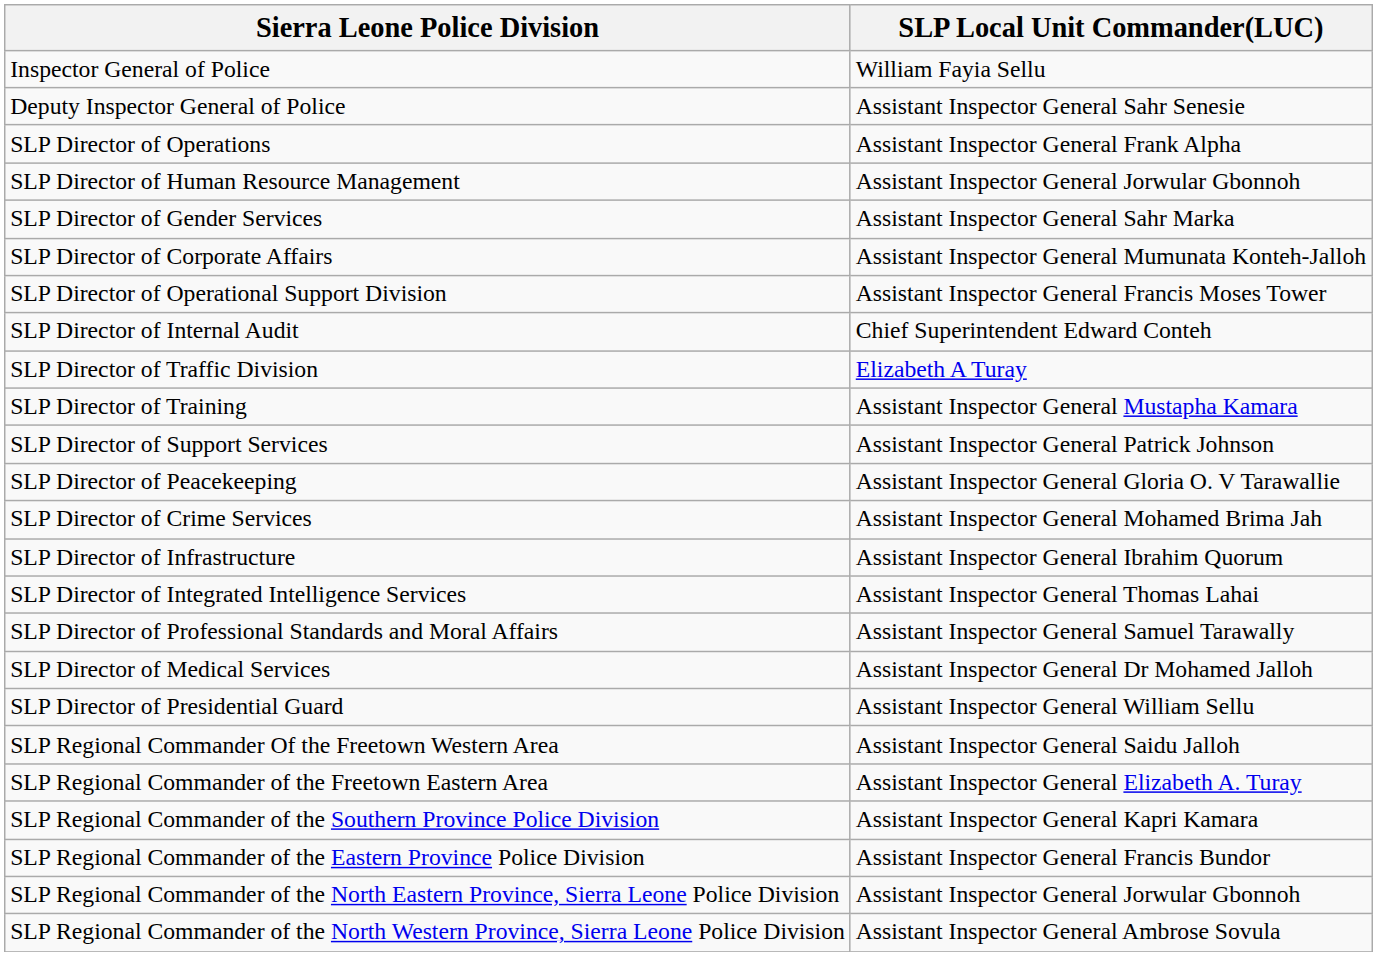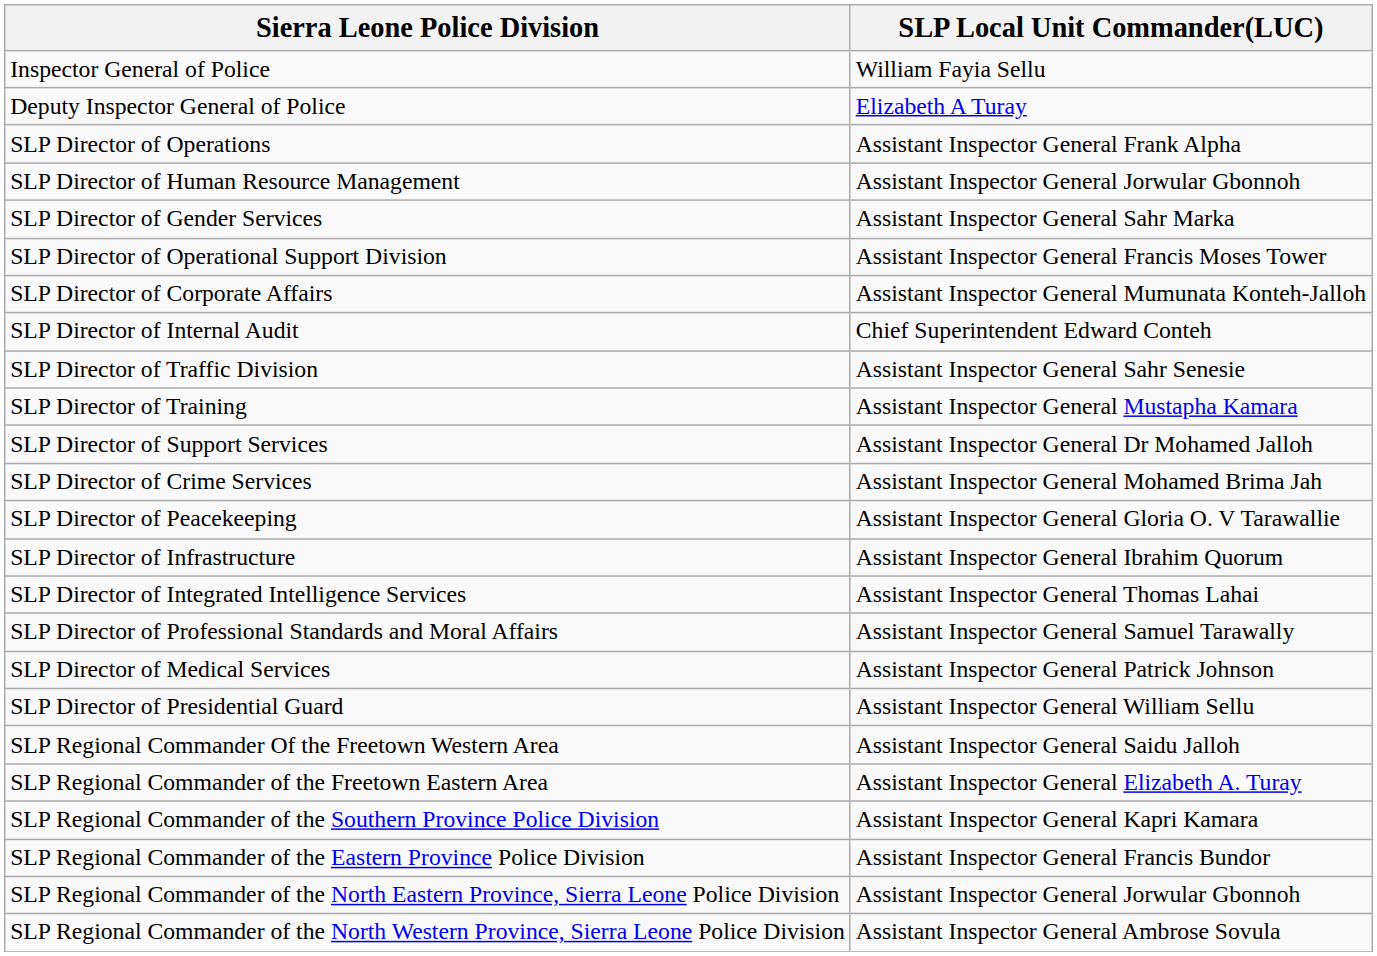(1050, 106) Assistant Inspector General Sahr Senesie -> (941, 106) Elizabeth A Turay
rows swapped: (228, 293) <-> (171, 256)
(941, 369) Elizabeth A Turay -> (1050, 369) Assistant Inspector General Sahr Senesie
(1065, 444) Assistant Inspector General Patrick Johnson -> (1084, 444) Assistant Inspector General Dr Mohamed Jalloh
rows swapped: (153, 481) <-> (161, 519)
(1084, 669) Assistant Inspector General Dr Mohamed Jalloh -> (1065, 669) Assistant Inspector General Patrick Johnson
